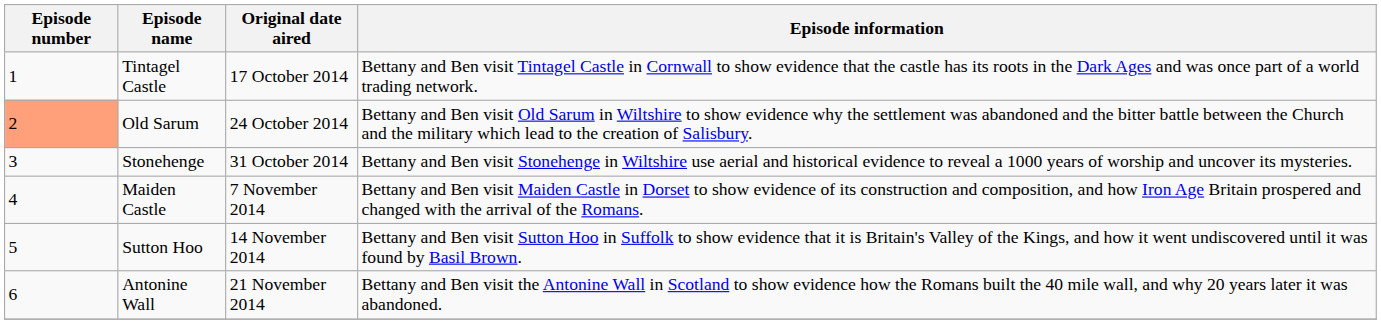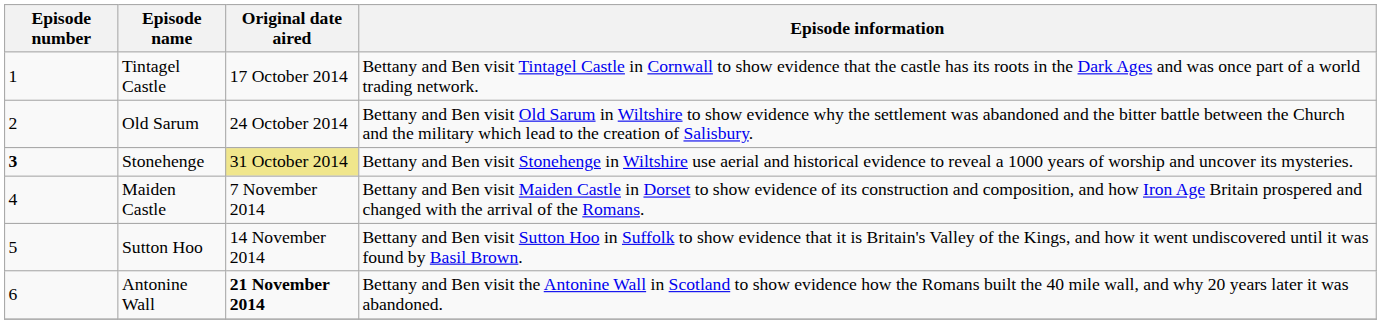(13, 123) lightsalmon background -> (13, 123) no background
(13, 161) normal -> (13, 161) bold
(289, 161) no background -> (289, 161) khaki background
(278, 294) normal -> (280, 294) bold
